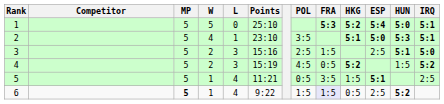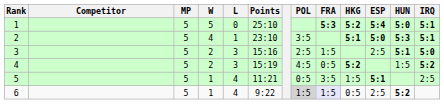(186, 92) bold -> (186, 92) normal
(303, 92) no background -> (303, 92) lightgrey background
